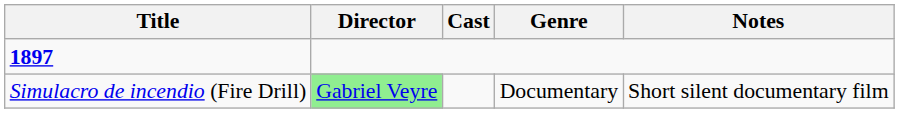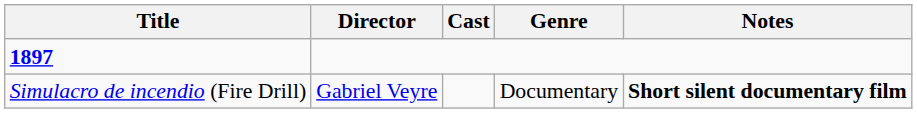(377, 90) lightgreen background -> (377, 90) no background
(758, 90) normal -> (767, 90) bold
